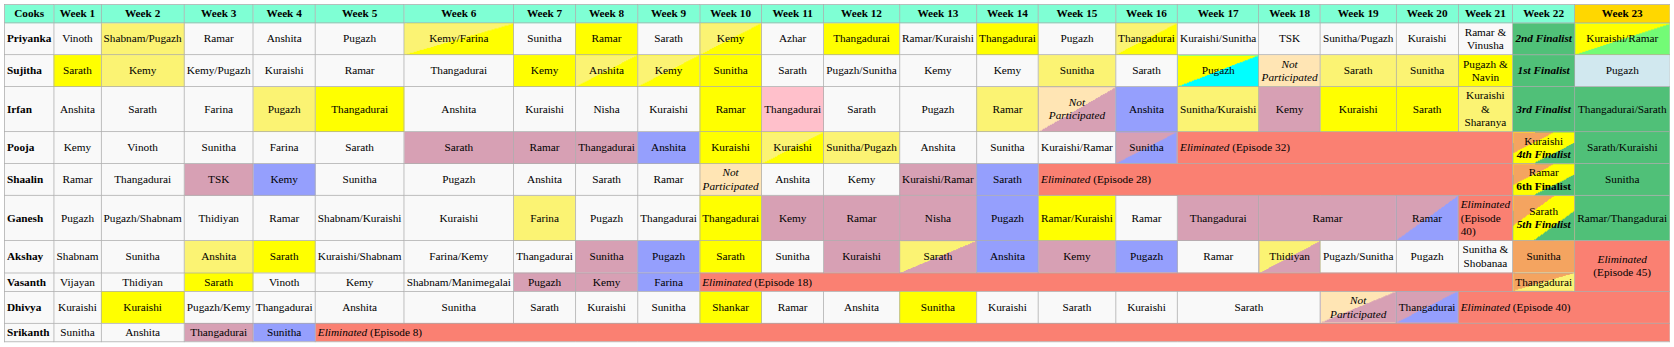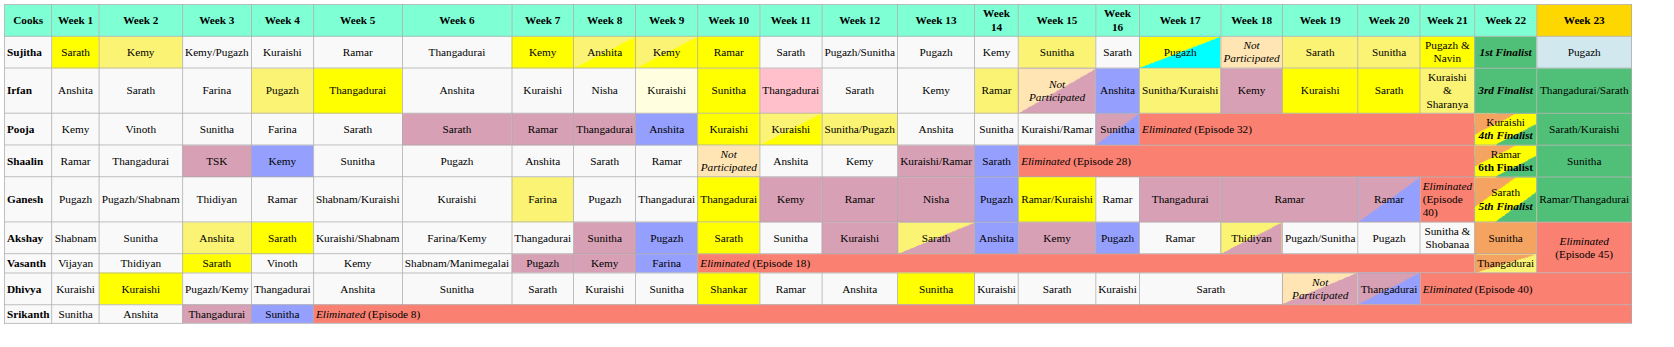- row: (29, 39)
(731, 71) Sunitha -> (729, 52) Ramar
(938, 71) Kemy -> (936, 52) Pugazh
(669, 109) no background -> (667, 91) lightyellow background
(731, 109) Ramar -> (729, 91) Sunitha
(938, 109) Pugazh -> (936, 91) Kemy
